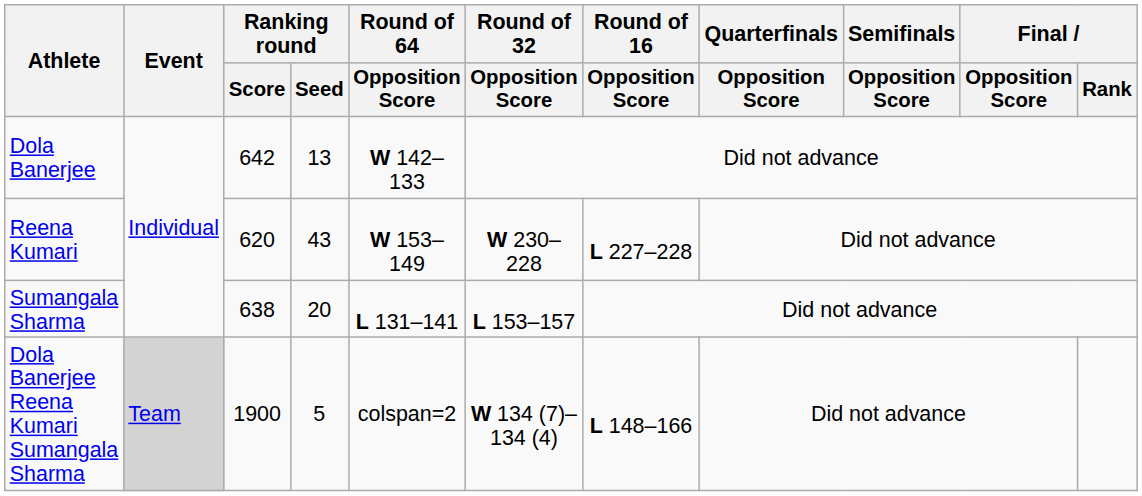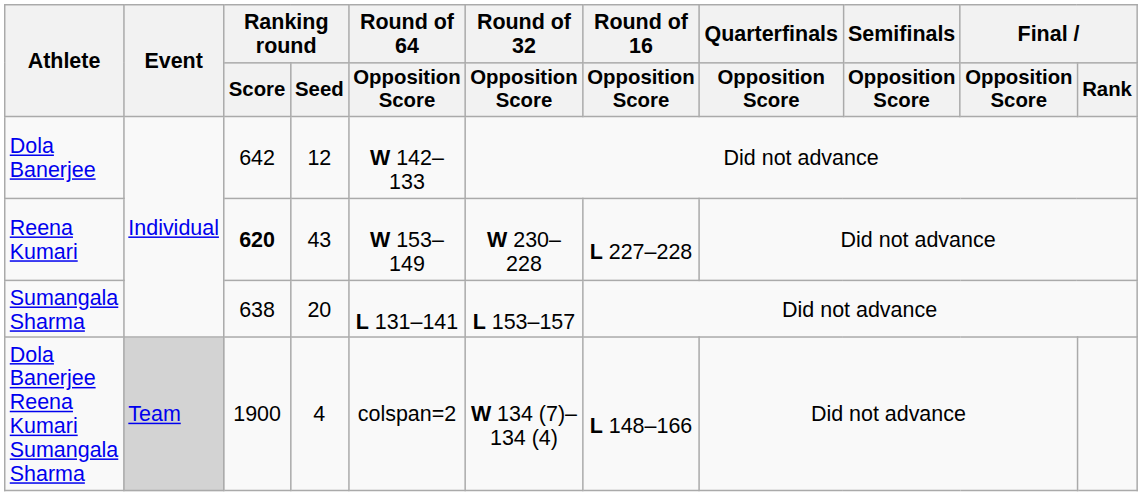(319, 158) 13 -> (319, 158) 12
(257, 240) normal -> (257, 240) bold
(319, 415) 5 -> (319, 415) 4
